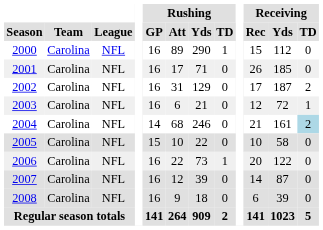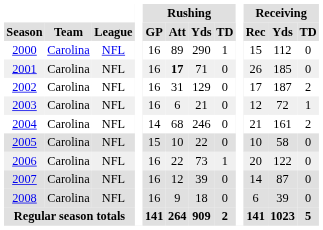(177, 68) normal -> (177, 68) bold
(308, 124) lightblue background -> (308, 124) no background
